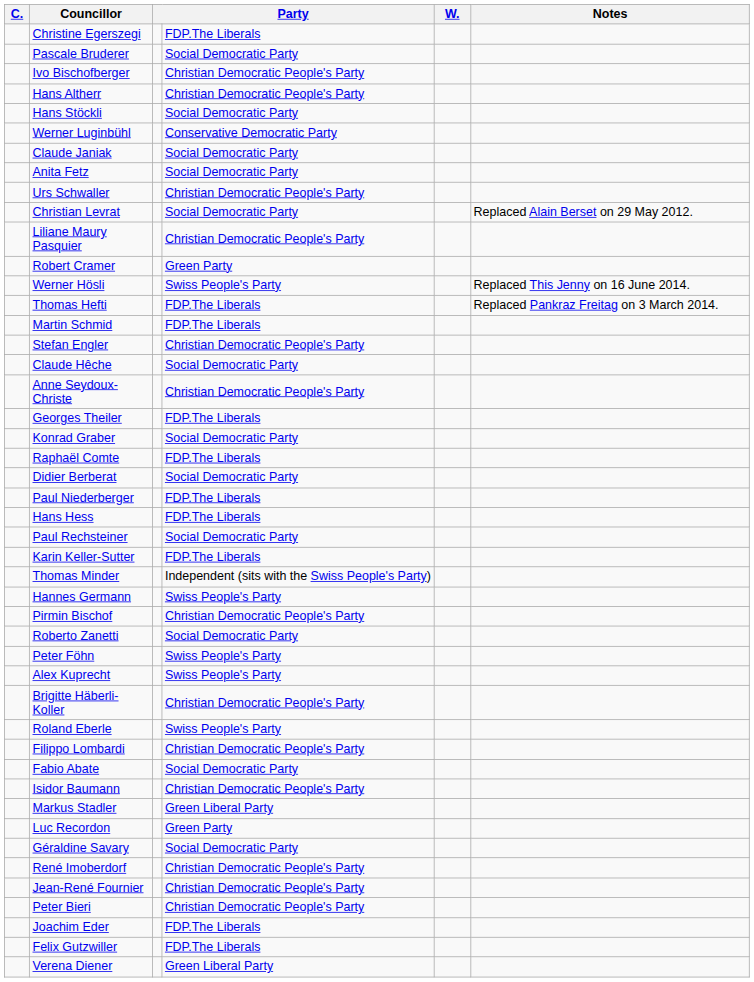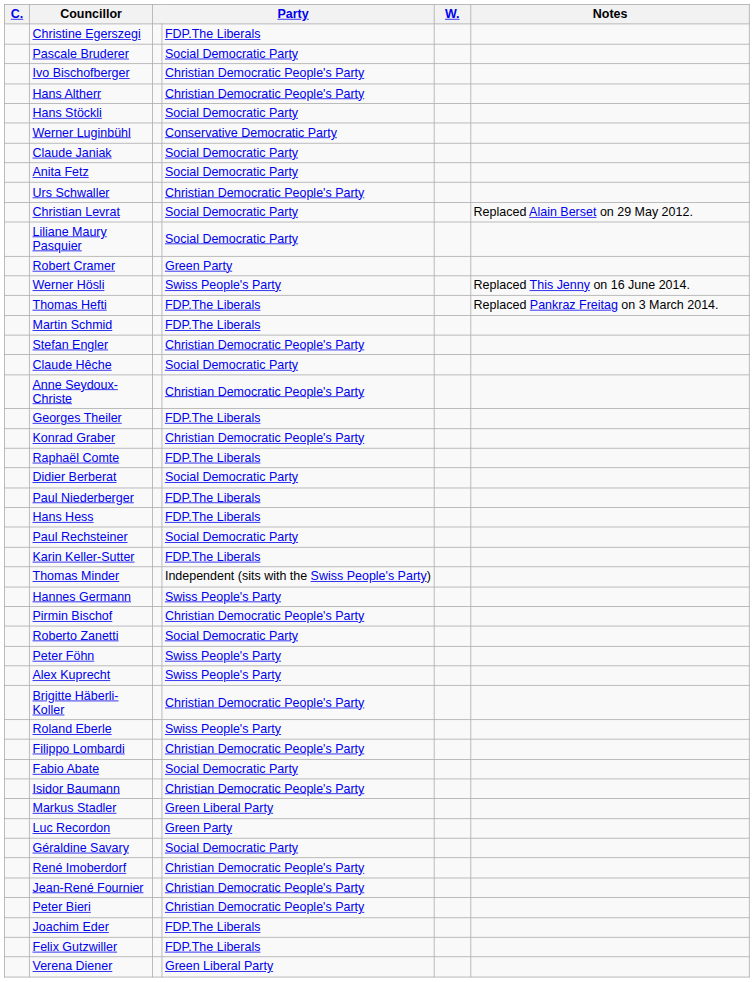(265, 239) Christian Democratic People's Party -> (232, 239) Social Democratic Party
(232, 438) Social Democratic Party -> (265, 438) Christian Democratic People's Party
